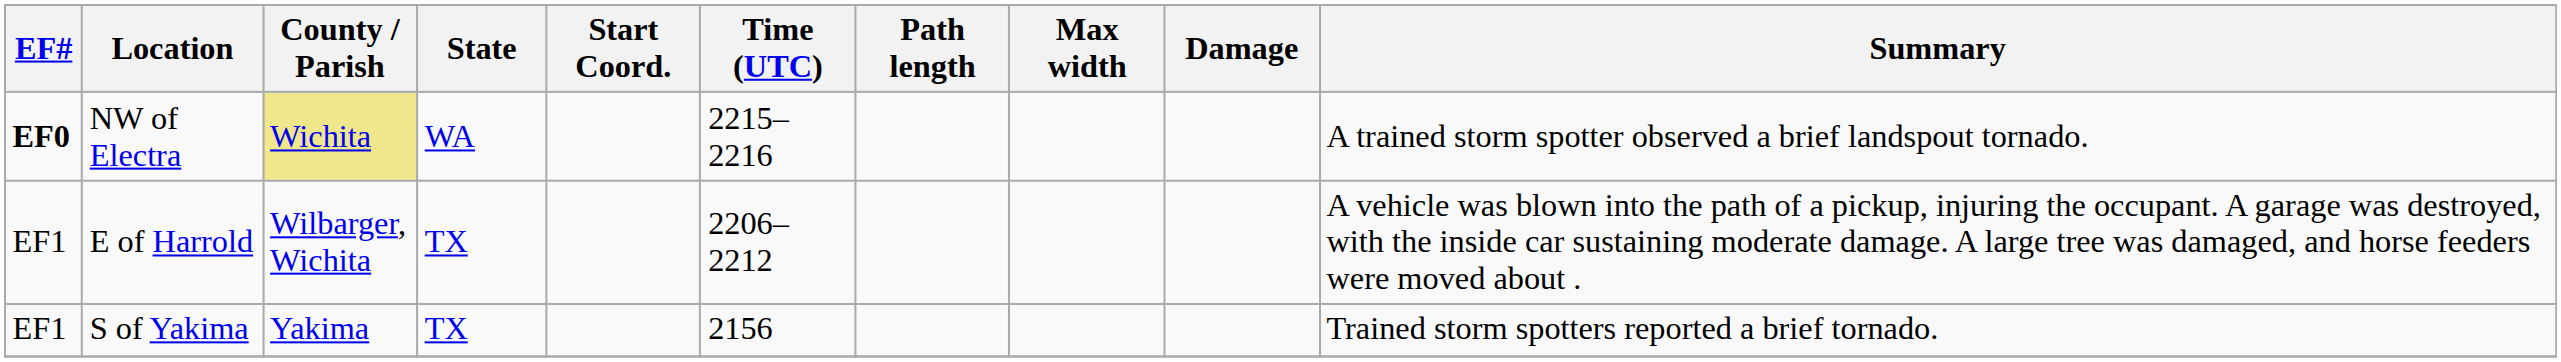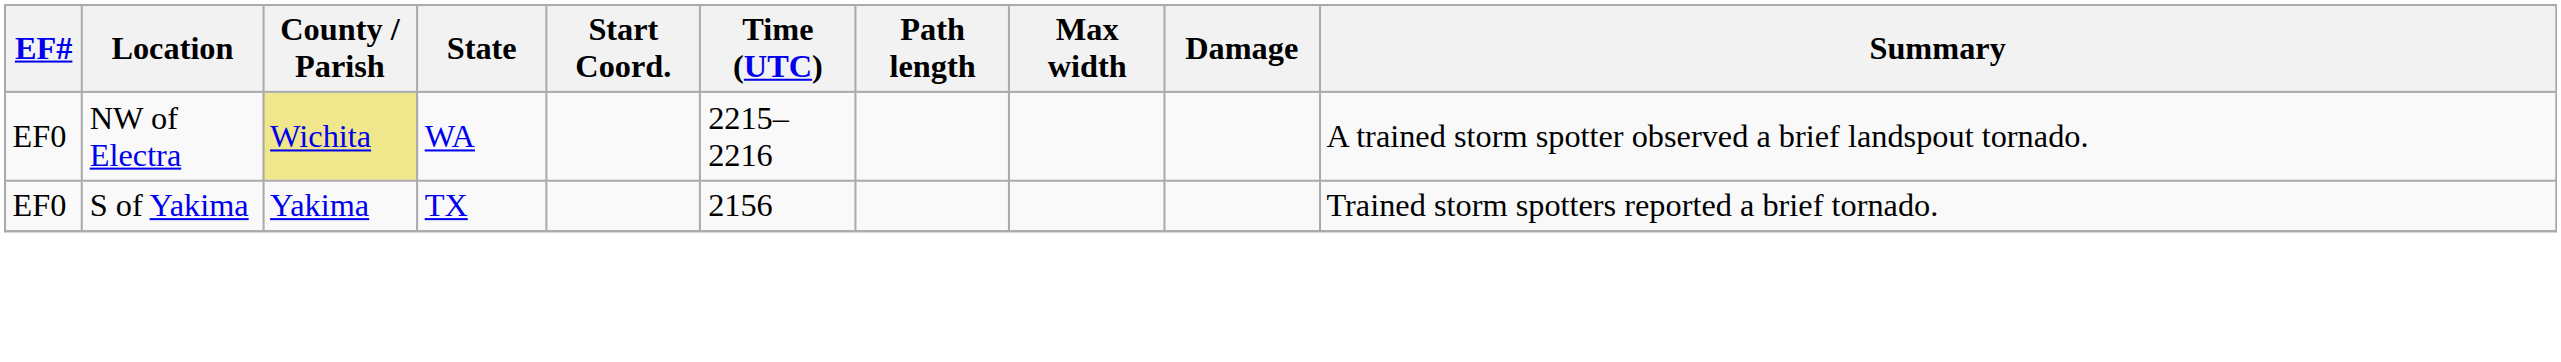(41, 135) bold -> (39, 135) normal
- row: (171, 241)
(39, 329) EF1 -> (39, 205) EF0
